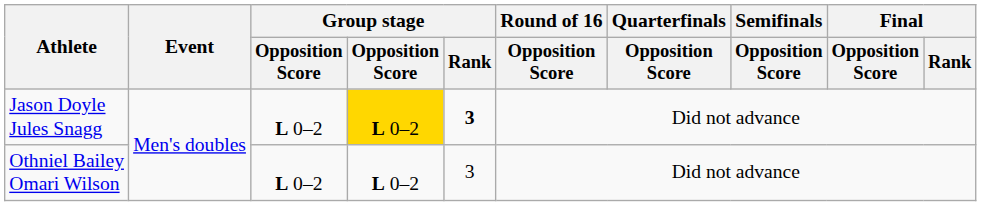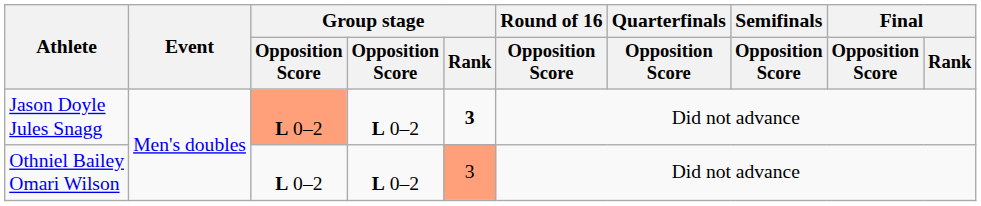(299, 128) no background -> (299, 128) lightsalmon background
(395, 128) gold background -> (395, 128) no background
(470, 172) no background -> (470, 172) lightsalmon background
